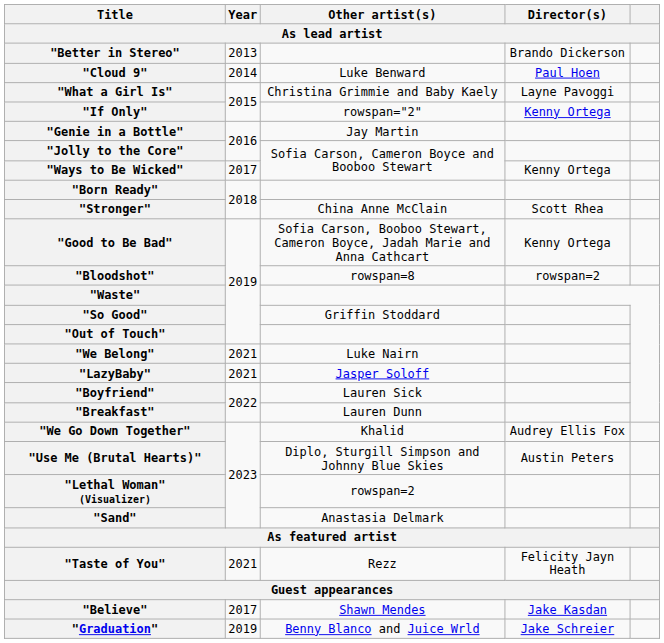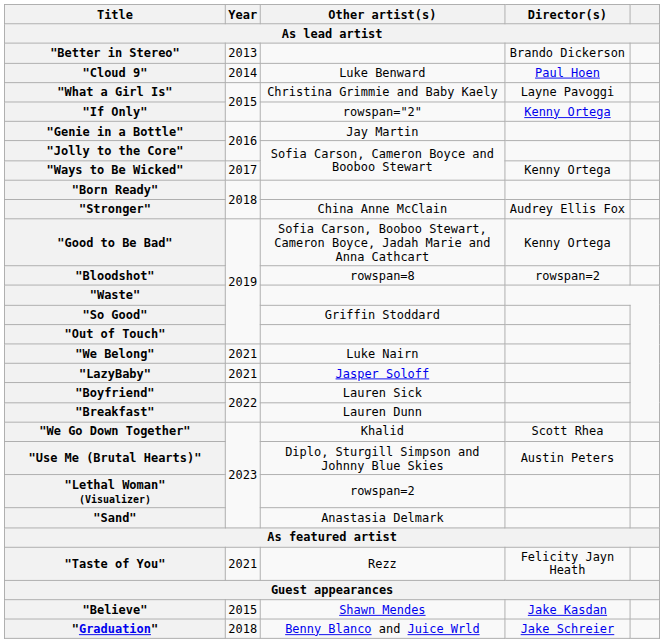(567, 209) Scott Rhea -> (567, 209) Audrey Ellis Fox
(567, 432) Audrey Ellis Fox -> (567, 432) Scott Rhea
(243, 610) 2017 -> (243, 610) 2015
(243, 629) 2019 -> (243, 629) 2018
